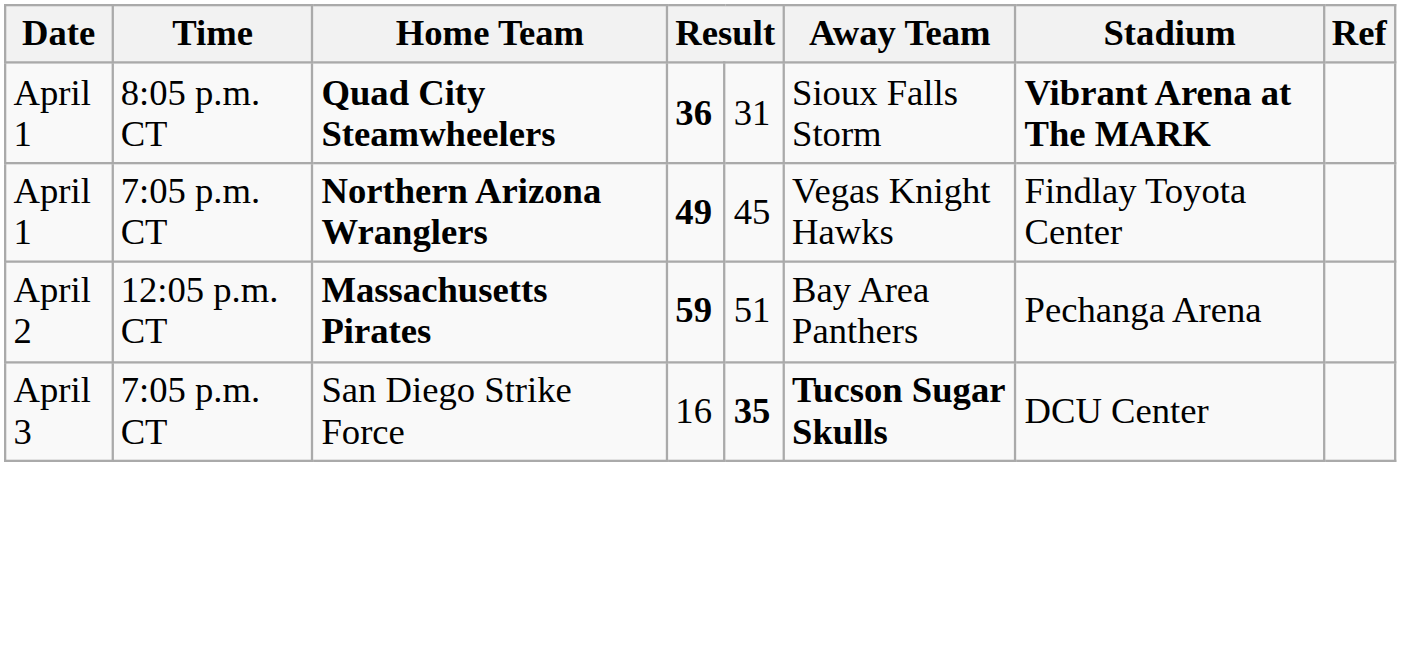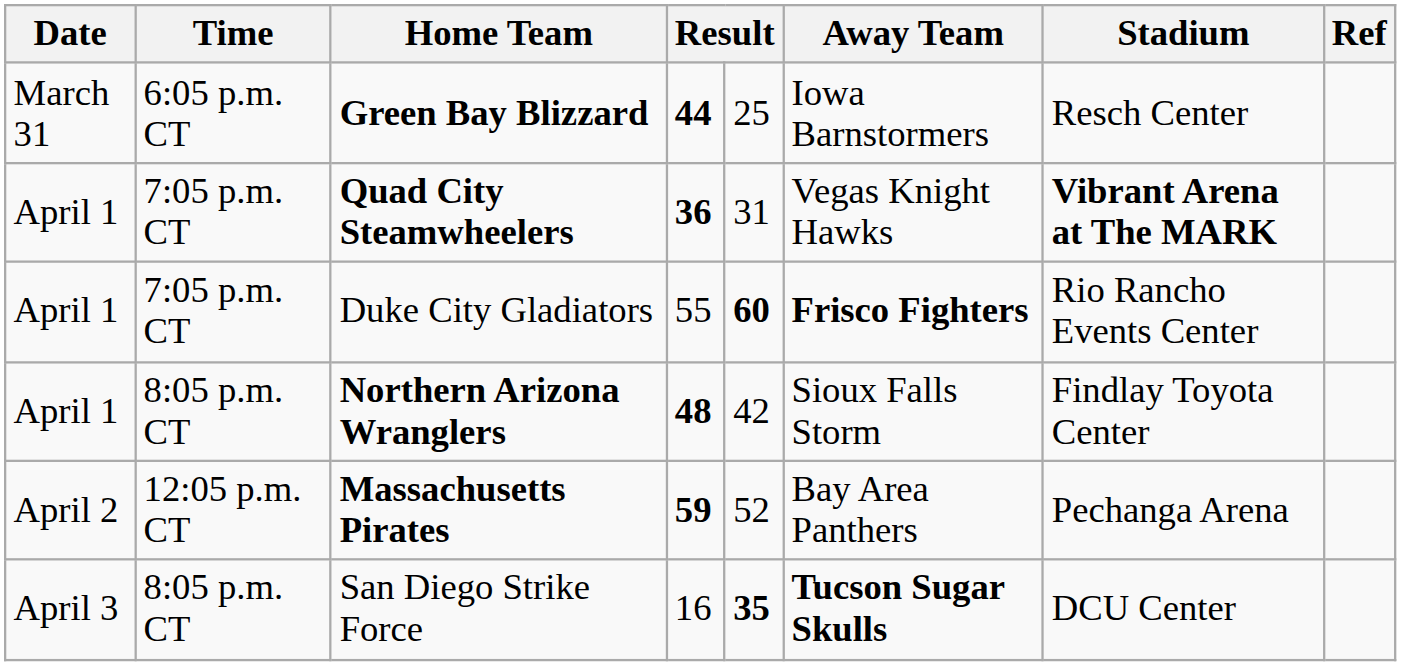+ row: (494, 112)
(190, 112) 8:05 p.m. CT -> (213, 211) 7:05 p.m. CT
(875, 112) Sioux Falls Storm -> (891, 211) Vegas Knight Hawks
+ row: (496, 310)
(190, 211) 7:05 p.m. CT -> (213, 410) 8:05 p.m. CT
(694, 211) 49 -> (693, 410) 48
(752, 211) 45 -> (752, 410) 42
(891, 211) Vegas Knight Hawks -> (874, 410) Sioux Falls Storm
(752, 310) 51 -> (752, 509) 52
(190, 410) 7:05 p.m. CT -> (213, 608) 8:05 p.m. CT
